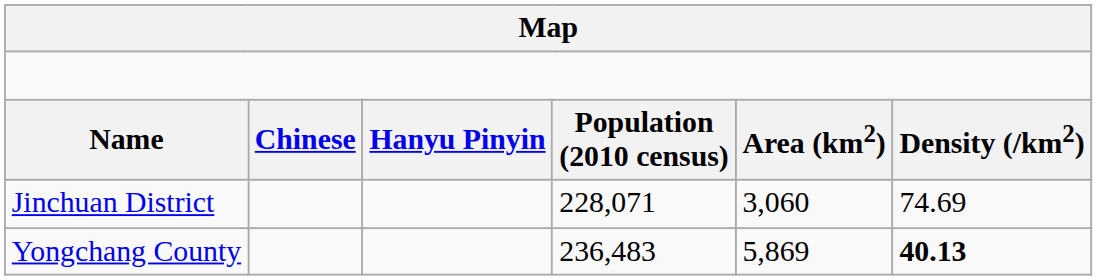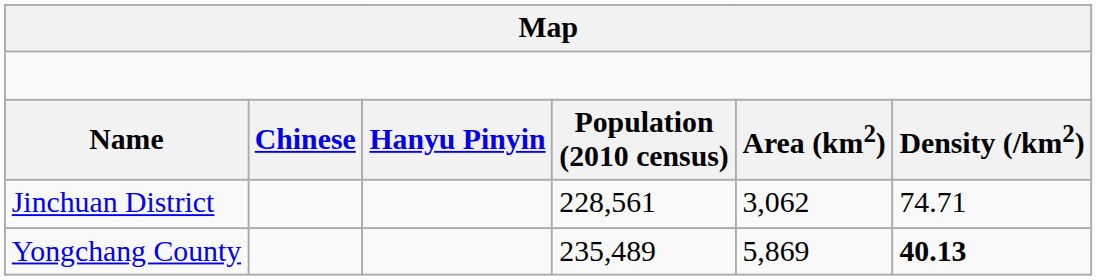(608, 203) 228,071 -> (608, 203) 228,561
(776, 203) 3,060 -> (776, 203) 3,062
(933, 203) 74.69 -> (933, 203) 74.71
(608, 250) 236,483 -> (608, 250) 235,489
